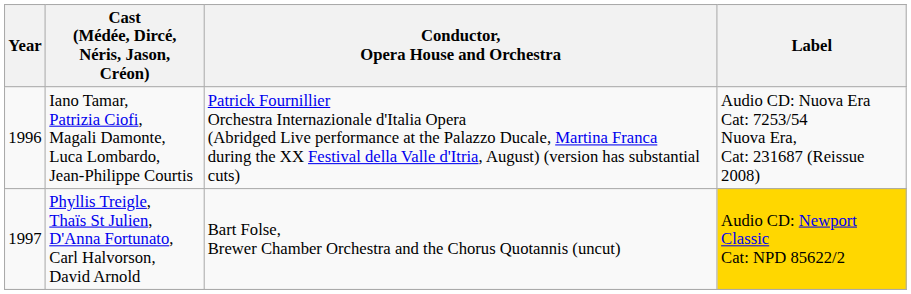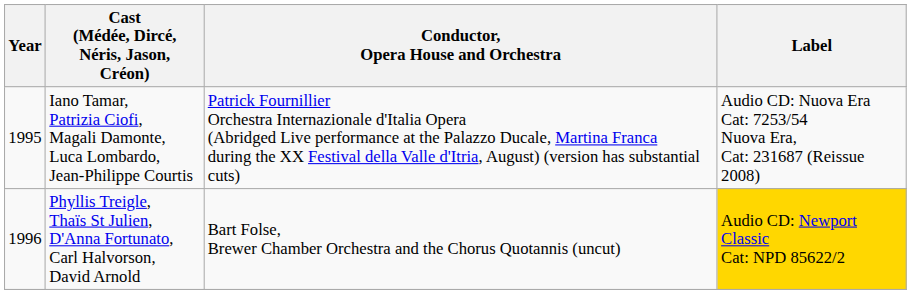(25, 137) 1996 -> (25, 137) 1995
(25, 238) 1997 -> (25, 238) 1996
